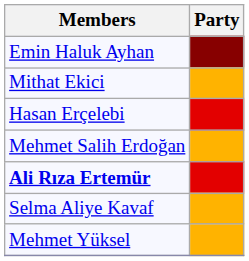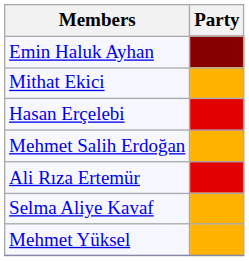(80, 177) bold -> (75, 177) normal
